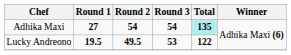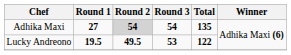(133, 27) no background -> (133, 27) lightgrey background
(204, 27) paleturquoise background -> (204, 27) no background
